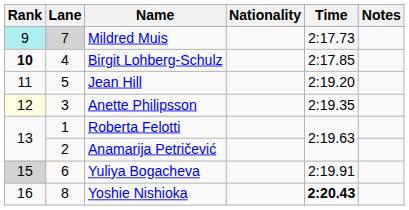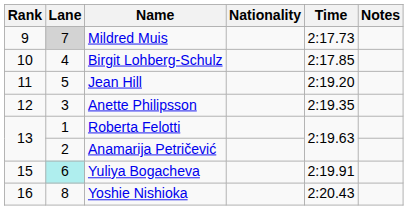(25, 37) paleturquoise background -> (25, 37) no background
(25, 60) bold -> (25, 60) normal
(25, 104) lightyellow background -> (25, 104) no background
(25, 171) lightgrey background -> (25, 171) no background
(65, 171) no background -> (65, 171) paleturquoise background
(331, 194) bold -> (331, 194) normal
